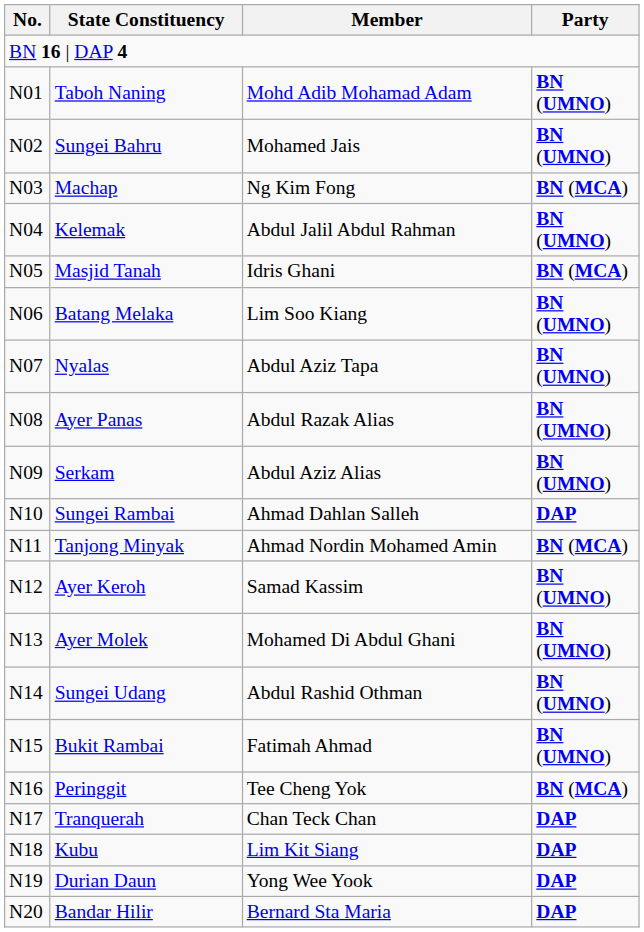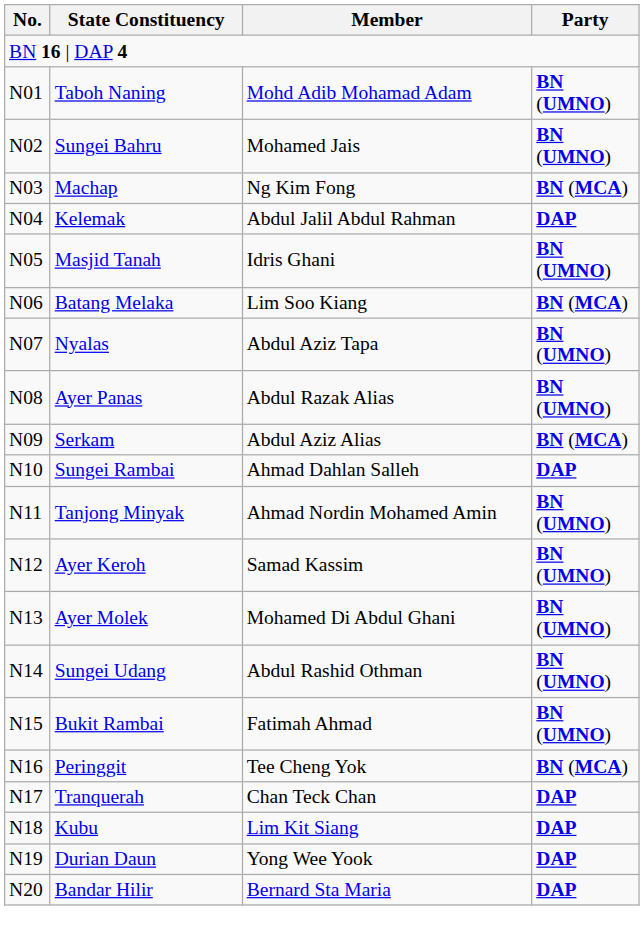(574, 229) BN (UMNO) -> (556, 218) DAP
(582, 271) BN (MCA) -> (574, 260) BN (UMNO)
(574, 313) BN (UMNO) -> (582, 302) BN (MCA)
(574, 472) BN (UMNO) -> (582, 439) BN (MCA)
(582, 545) BN (MCA) -> (574, 512) BN (UMNO)
